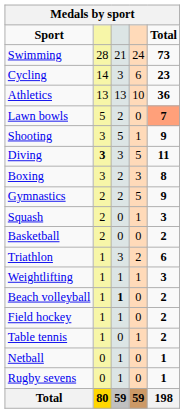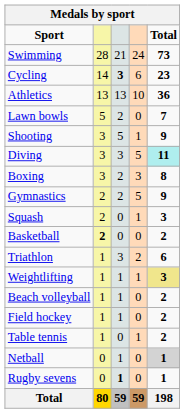(120, 75) normal -> (120, 75) bold
(164, 115) lightsalmon background -> (164, 115) no background
(102, 156) bold -> (102, 156) normal
(164, 156) no background -> (164, 156) paleturquoise background
(102, 236) normal -> (102, 236) bold
(164, 277) no background -> (164, 277) khaki background
(120, 297) bold -> (120, 297) normal
(164, 358) no background -> (164, 358) lightgrey background
(120, 378) normal -> (120, 378) bold
